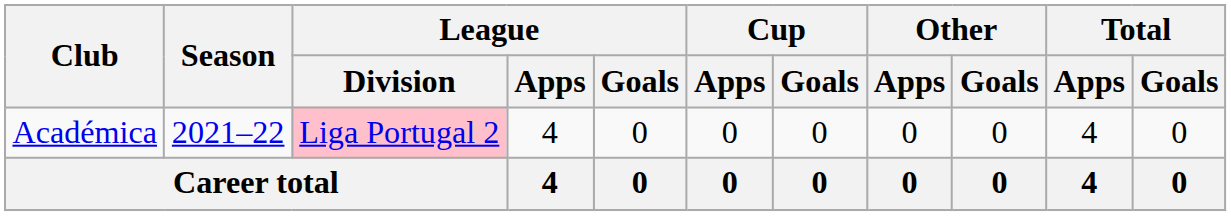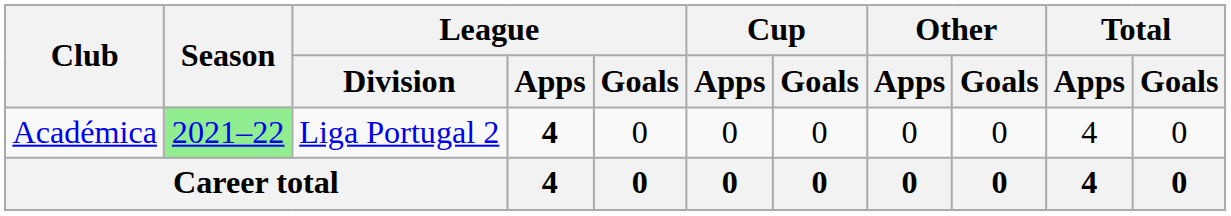(228, 132) no background -> (228, 132) lightgreen background
(399, 132) pink background -> (399, 132) no background
(550, 132) normal -> (550, 132) bold
